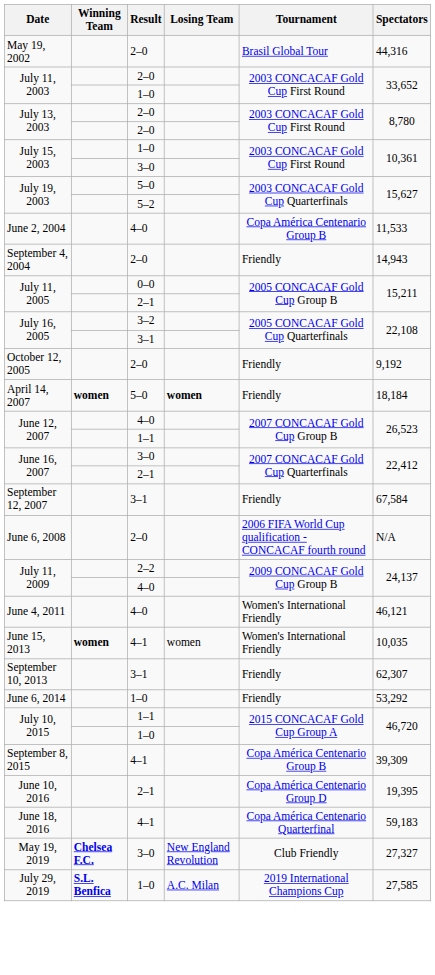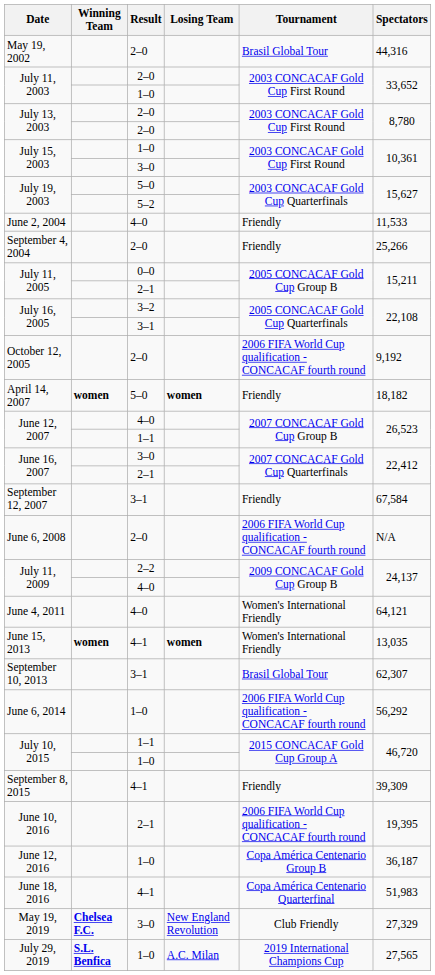(306, 228) Copa América Centenario Group B -> (261, 222) Friendly
(392, 259) 14,943 -> (392, 247) 25,266
(261, 364) Friendly -> (304, 357) 2006 FIFA World Cup qualification - CONCACAF fourth round
(392, 395) 18,184 -> (392, 395) 18,182
(392, 611) 46,121 -> (392, 611) 64,121
(184, 643) normal -> (184, 643) bold
(392, 643) 10,035 -> (392, 643) 13,035
(261, 674) Friendly -> (285, 674) Brasil Global Tour
(261, 698) Friendly -> (304, 711) 2006 FIFA World Cup qualification - CONCACAF fourth round
(392, 698) 53,292 -> (392, 711) 56,292
(306, 760) Copa América Centenario Group B -> (261, 786) Friendly
(306, 791) Copa América Centenario Group D -> (304, 823) 2006 FIFA World Cup qualification - CONCACAF fourth round
+ row: (38, 861)
(402, 822) 59,183 -> (402, 892) 51,983
(402, 853) 27,327 -> (402, 924) 27,329
(402, 885) 27,585 -> (402, 955) 27,565
